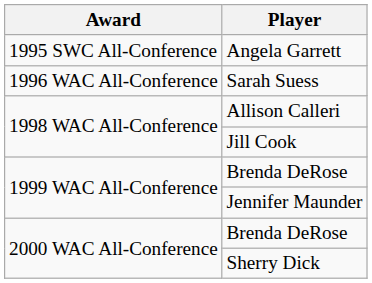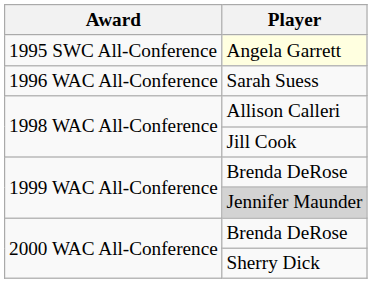(284, 50) no background -> (284, 50) lightyellow background
(295, 202) no background -> (295, 202) lightgrey background
